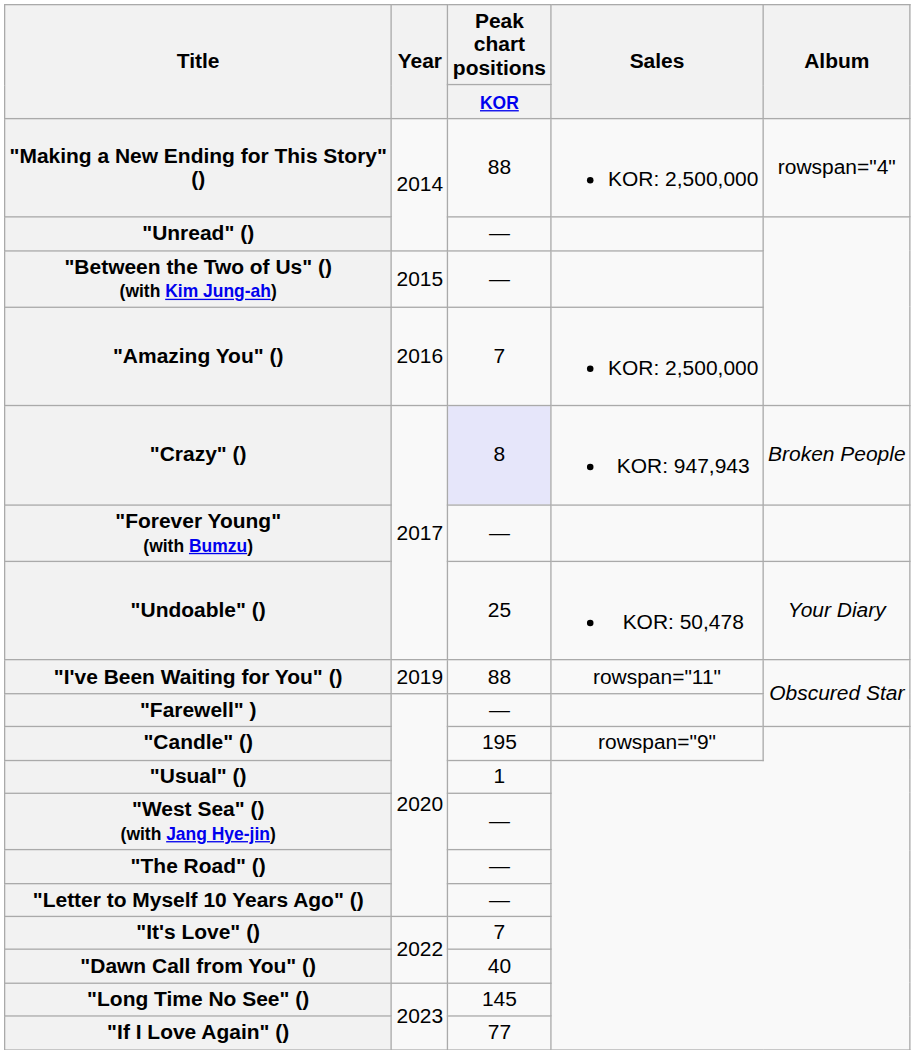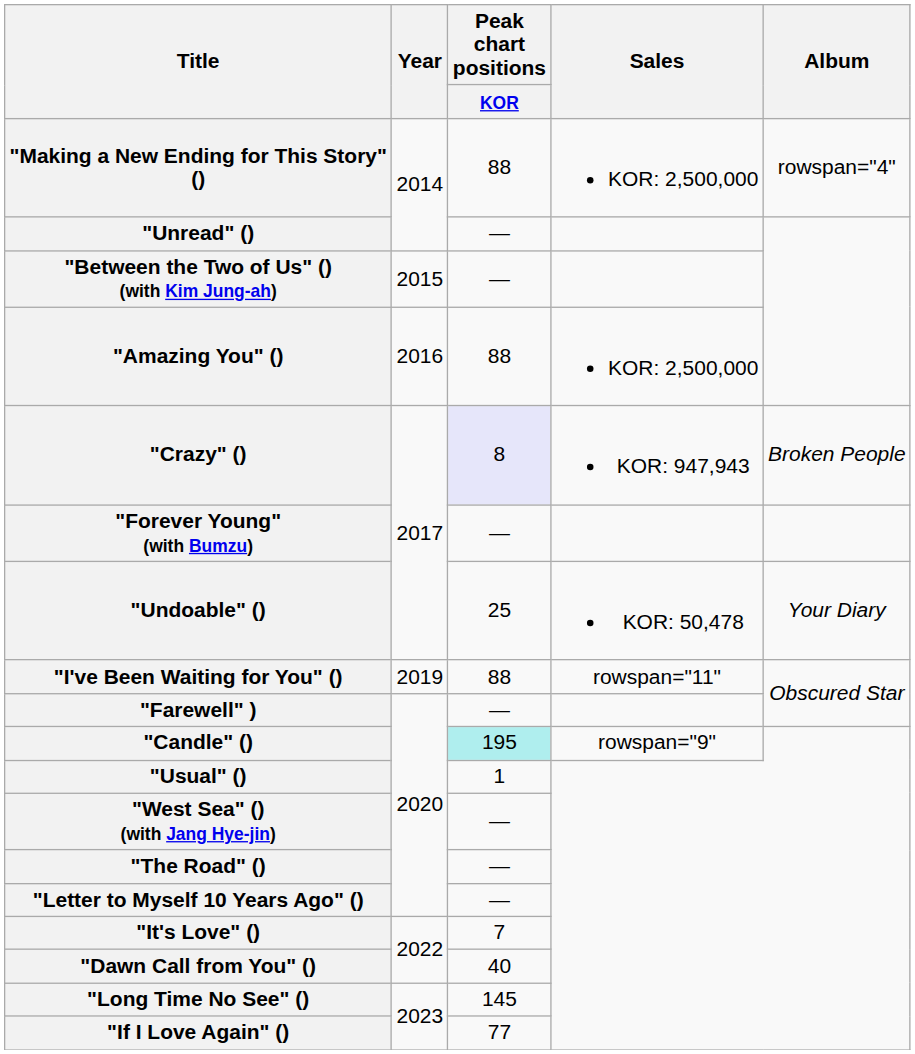(499, 356) 7 -> (499, 356) 88
(499, 743) no background -> (499, 743) paleturquoise background
